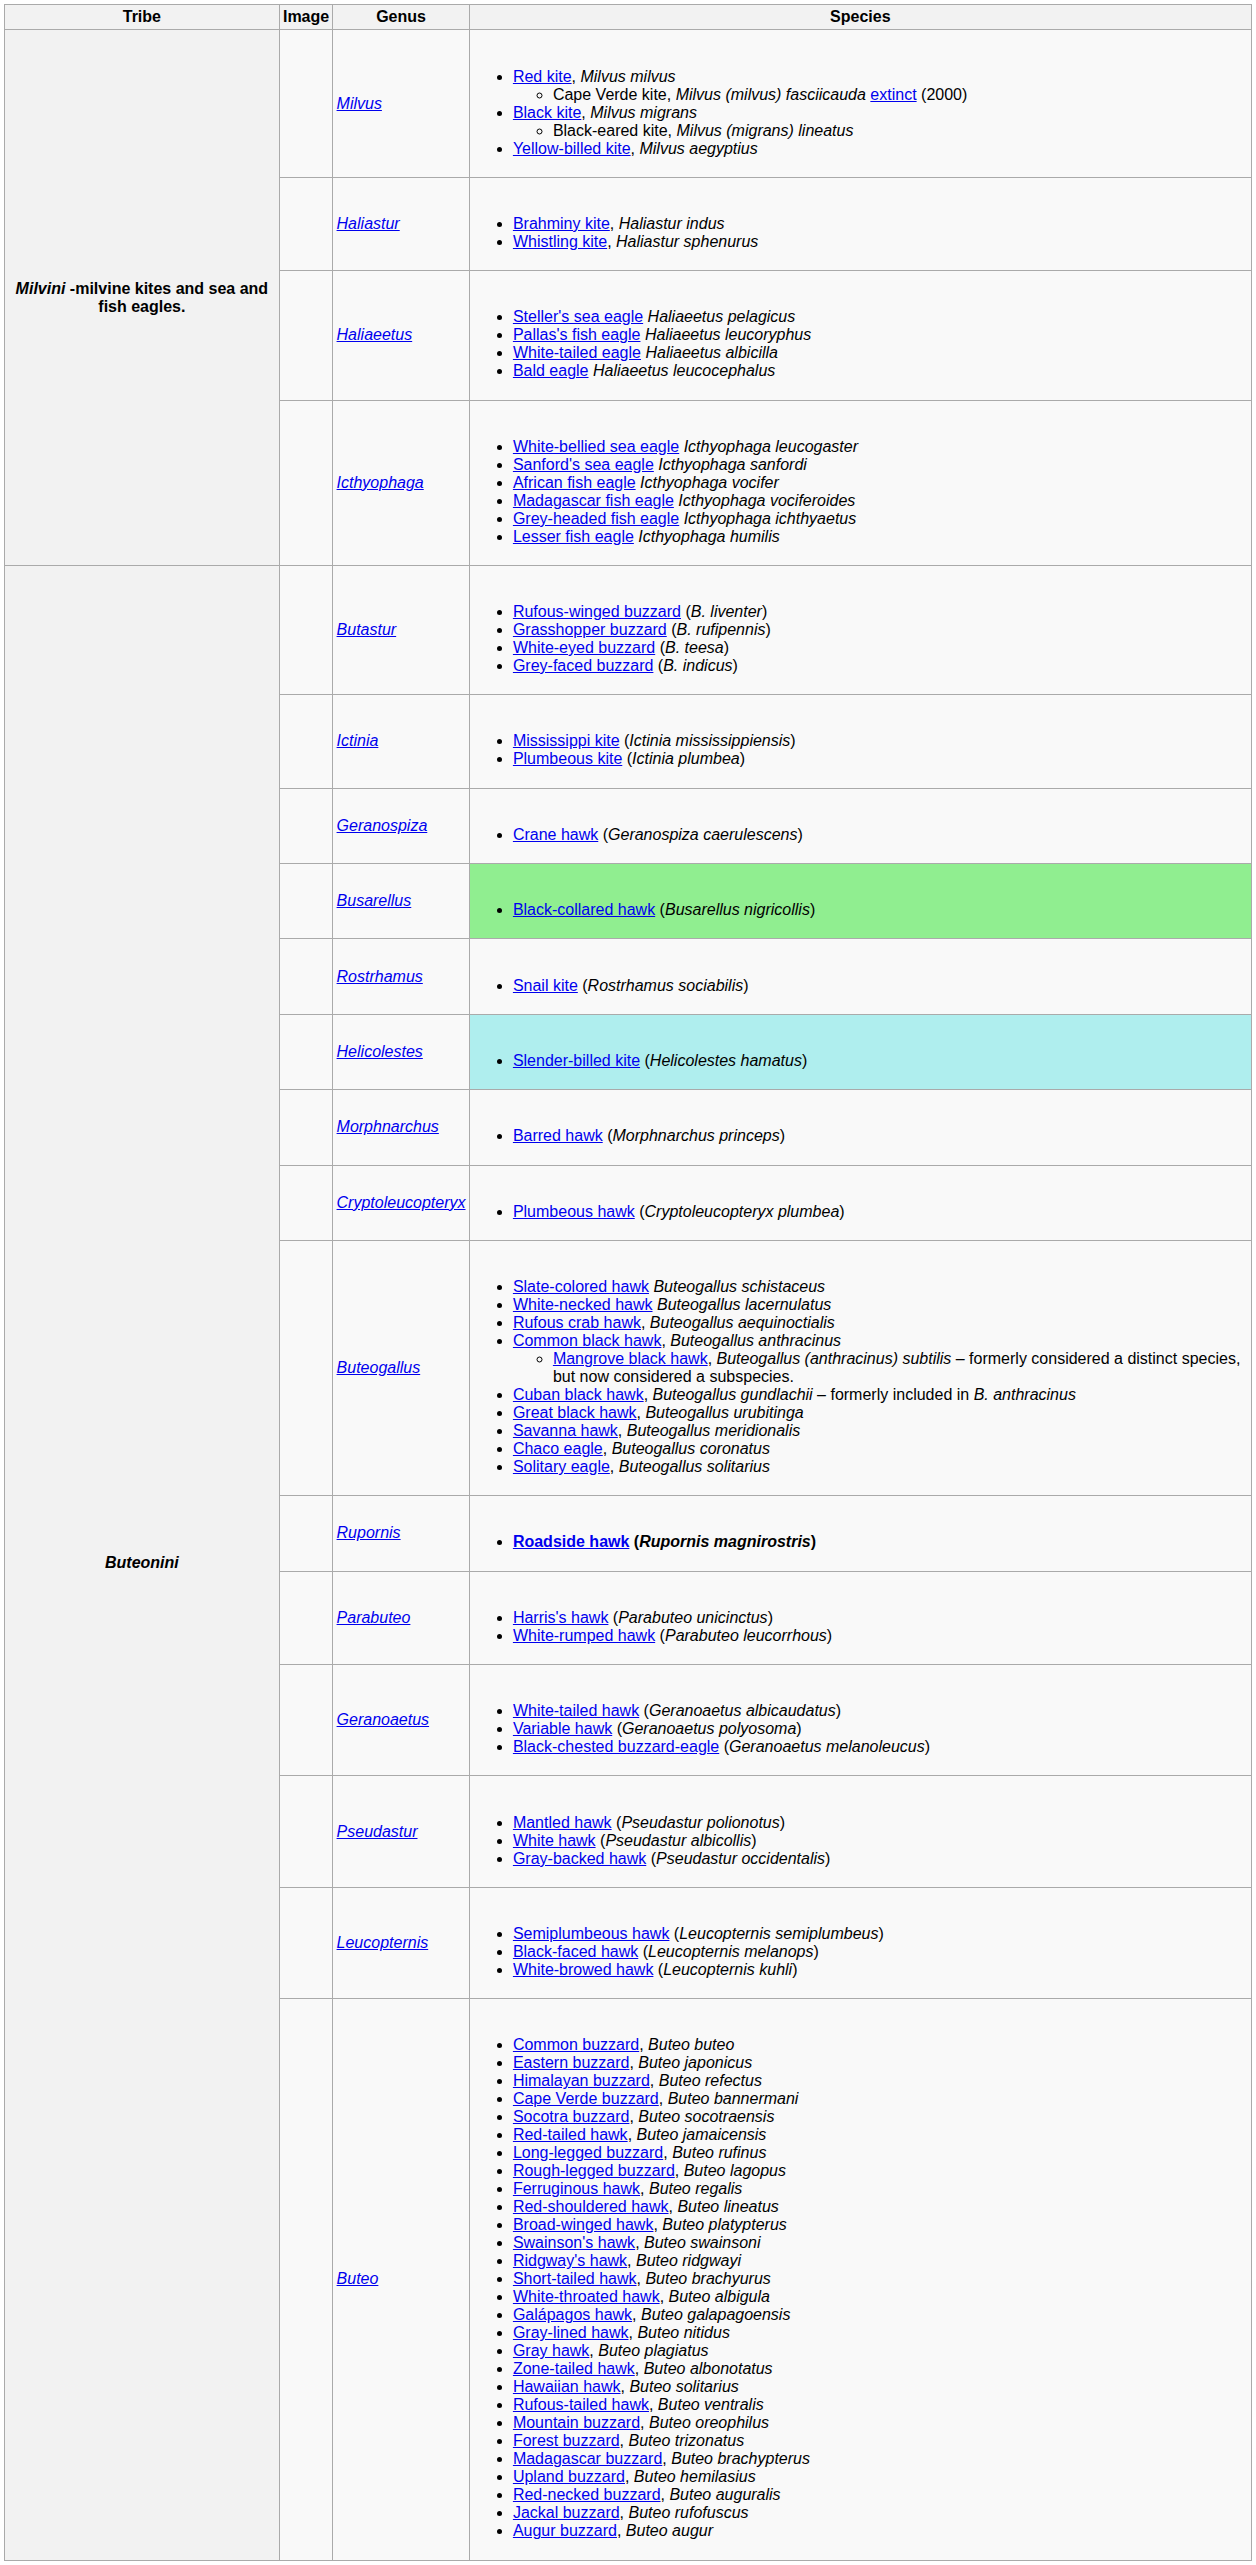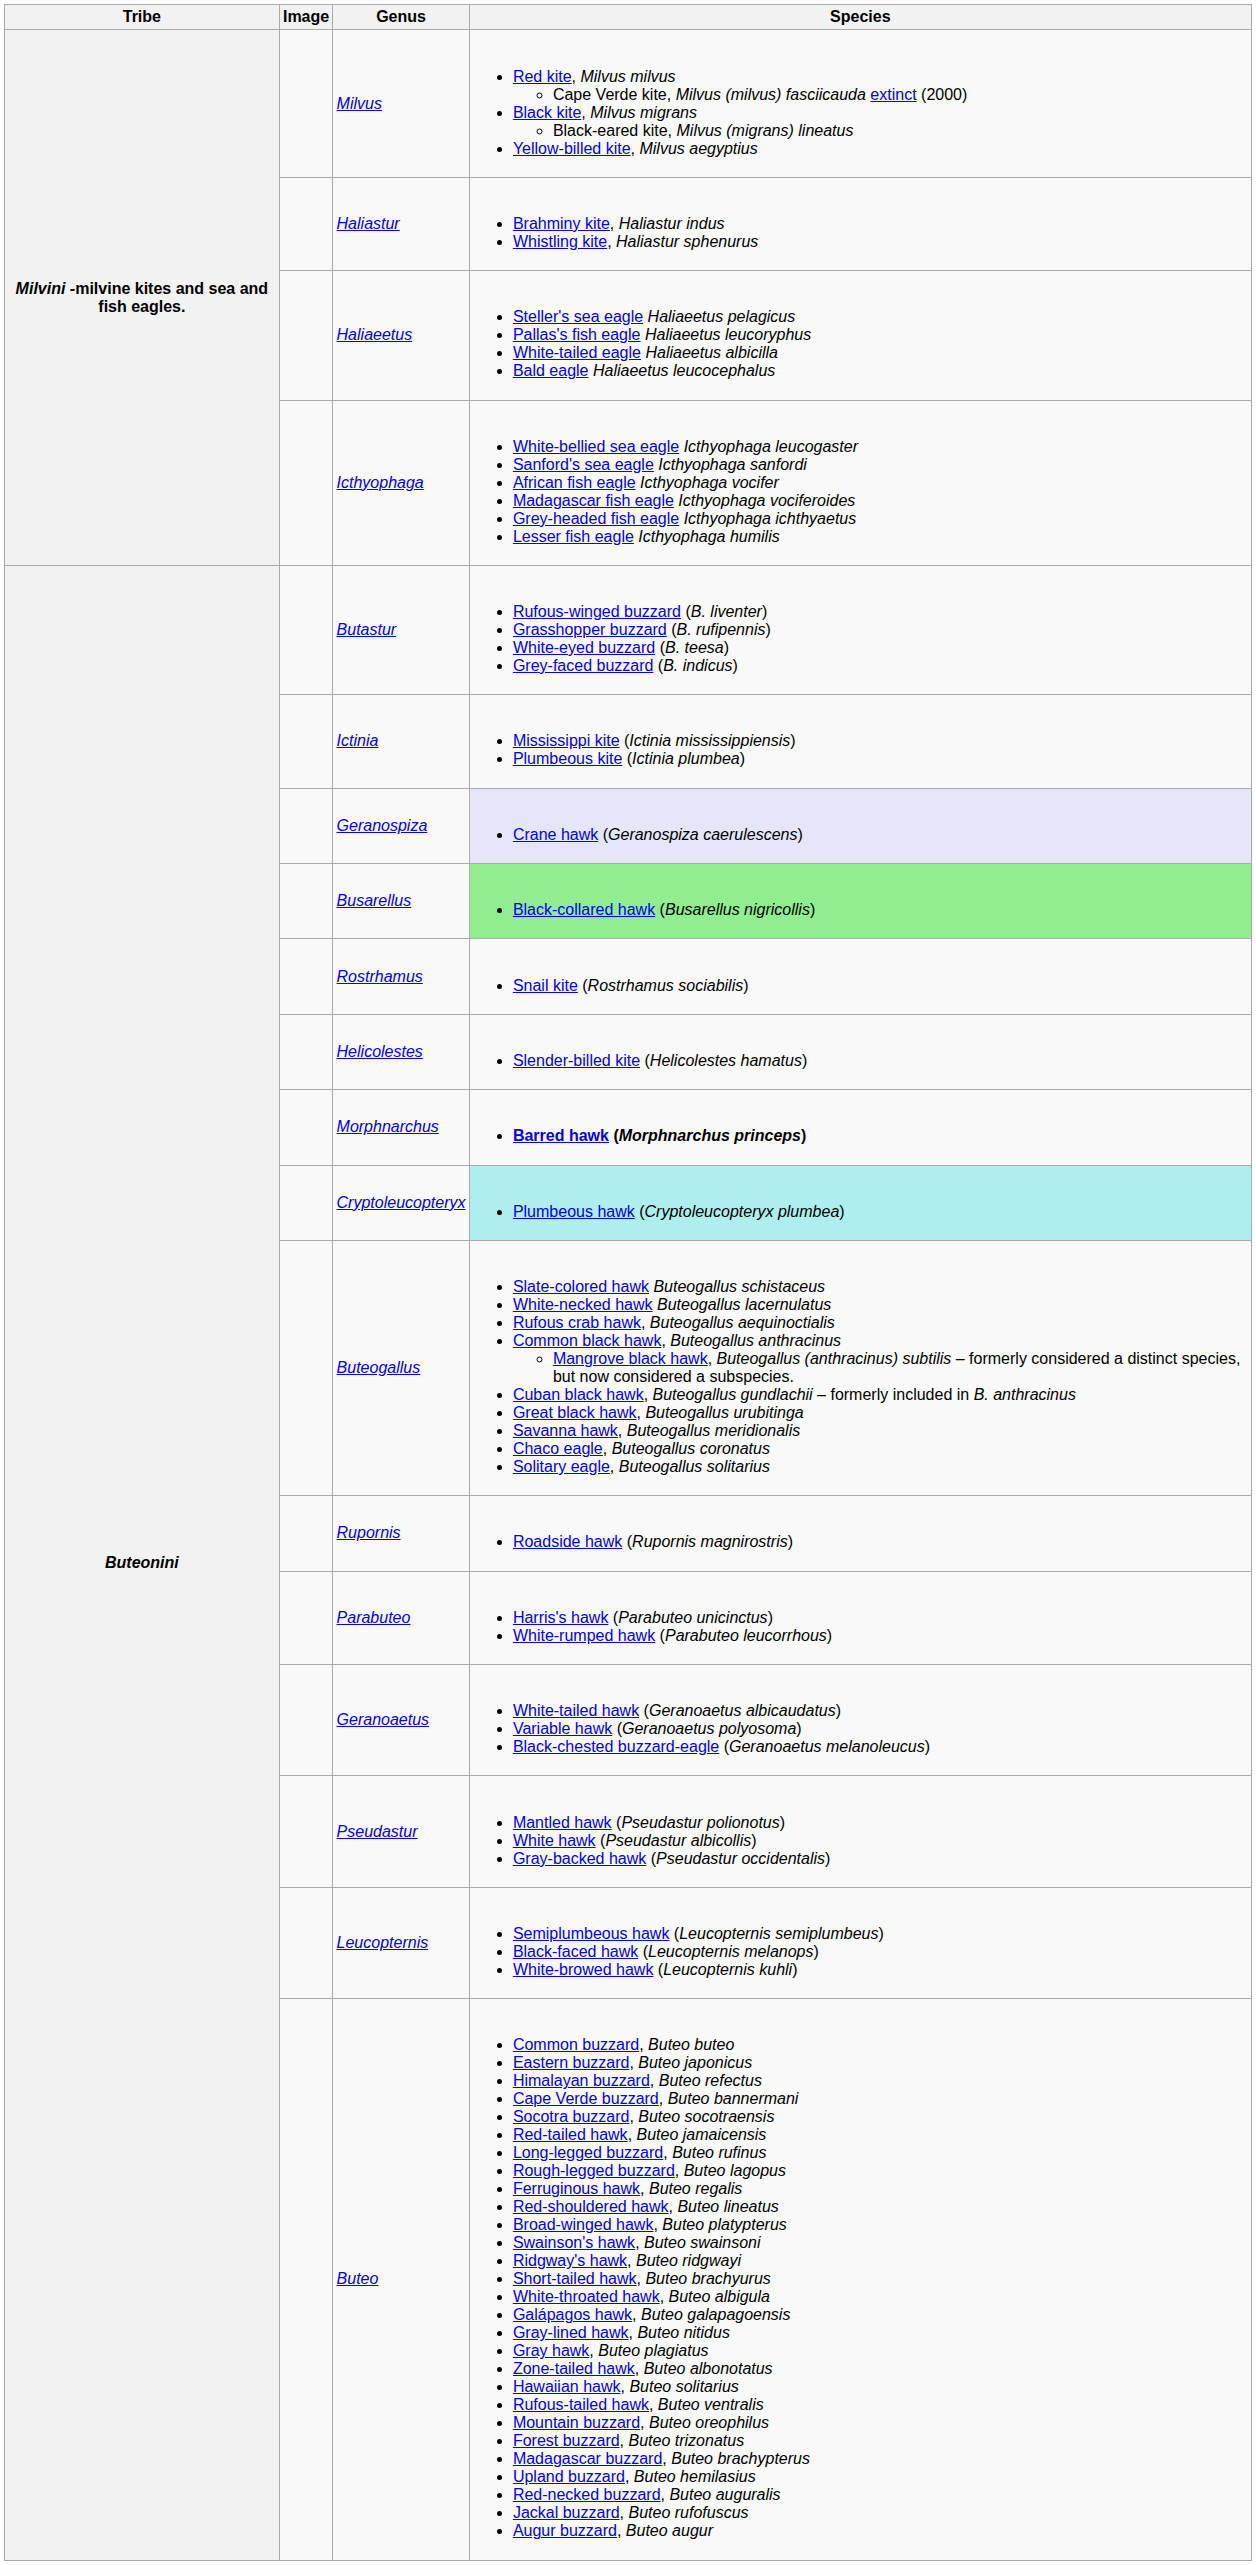(860, 835) no background -> (860, 835) lavender background
(860, 1061) paleturquoise background -> (860, 1061) no background
(860, 1136) normal -> (860, 1136) bold
(860, 1212) no background -> (860, 1212) paleturquoise background
(860, 1542) bold -> (860, 1542) normal
